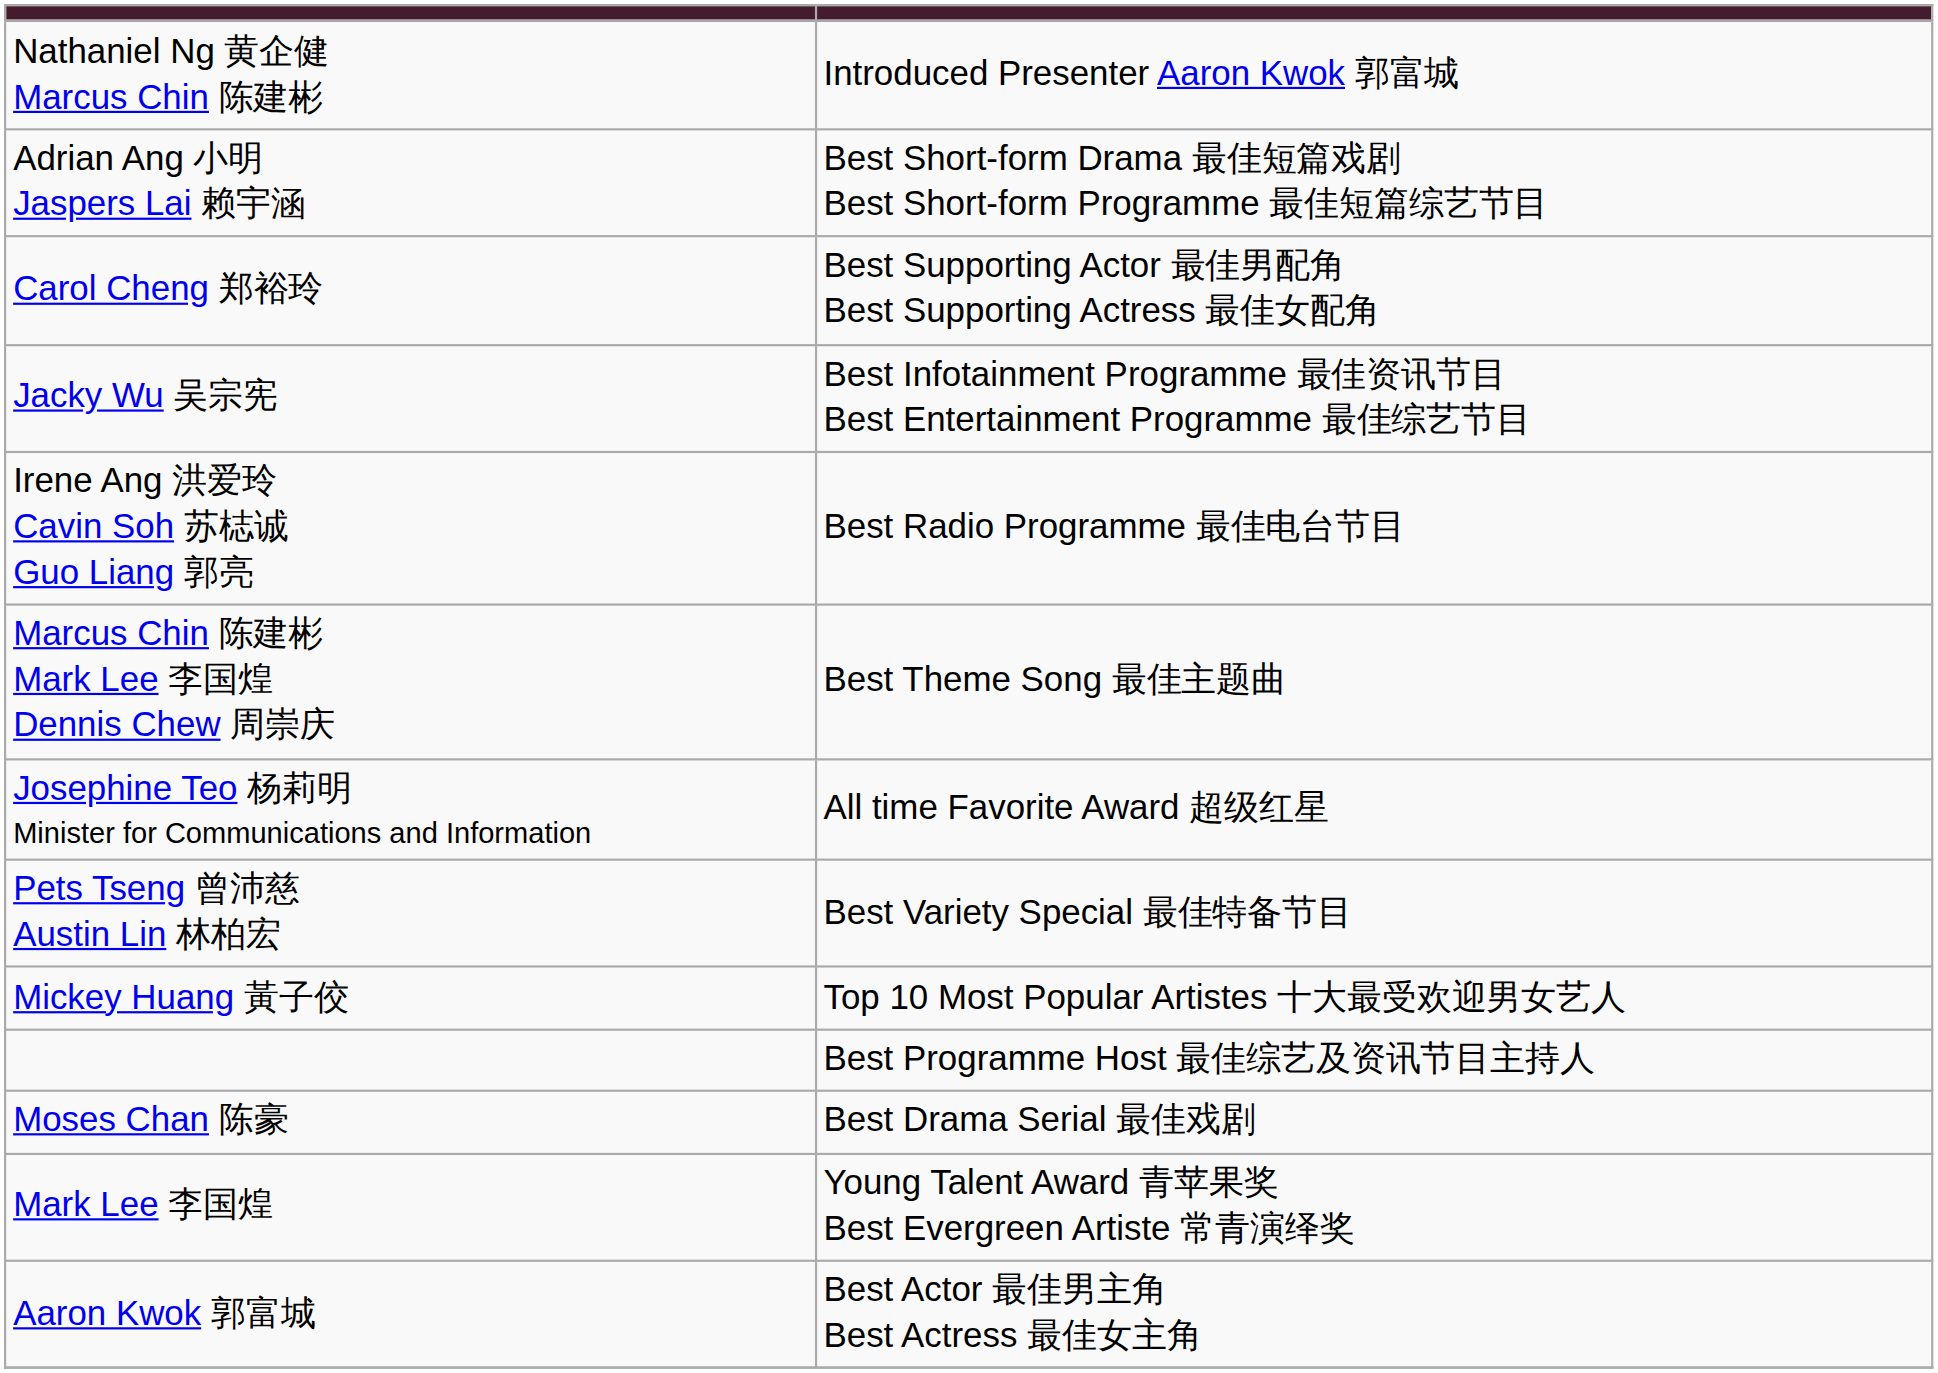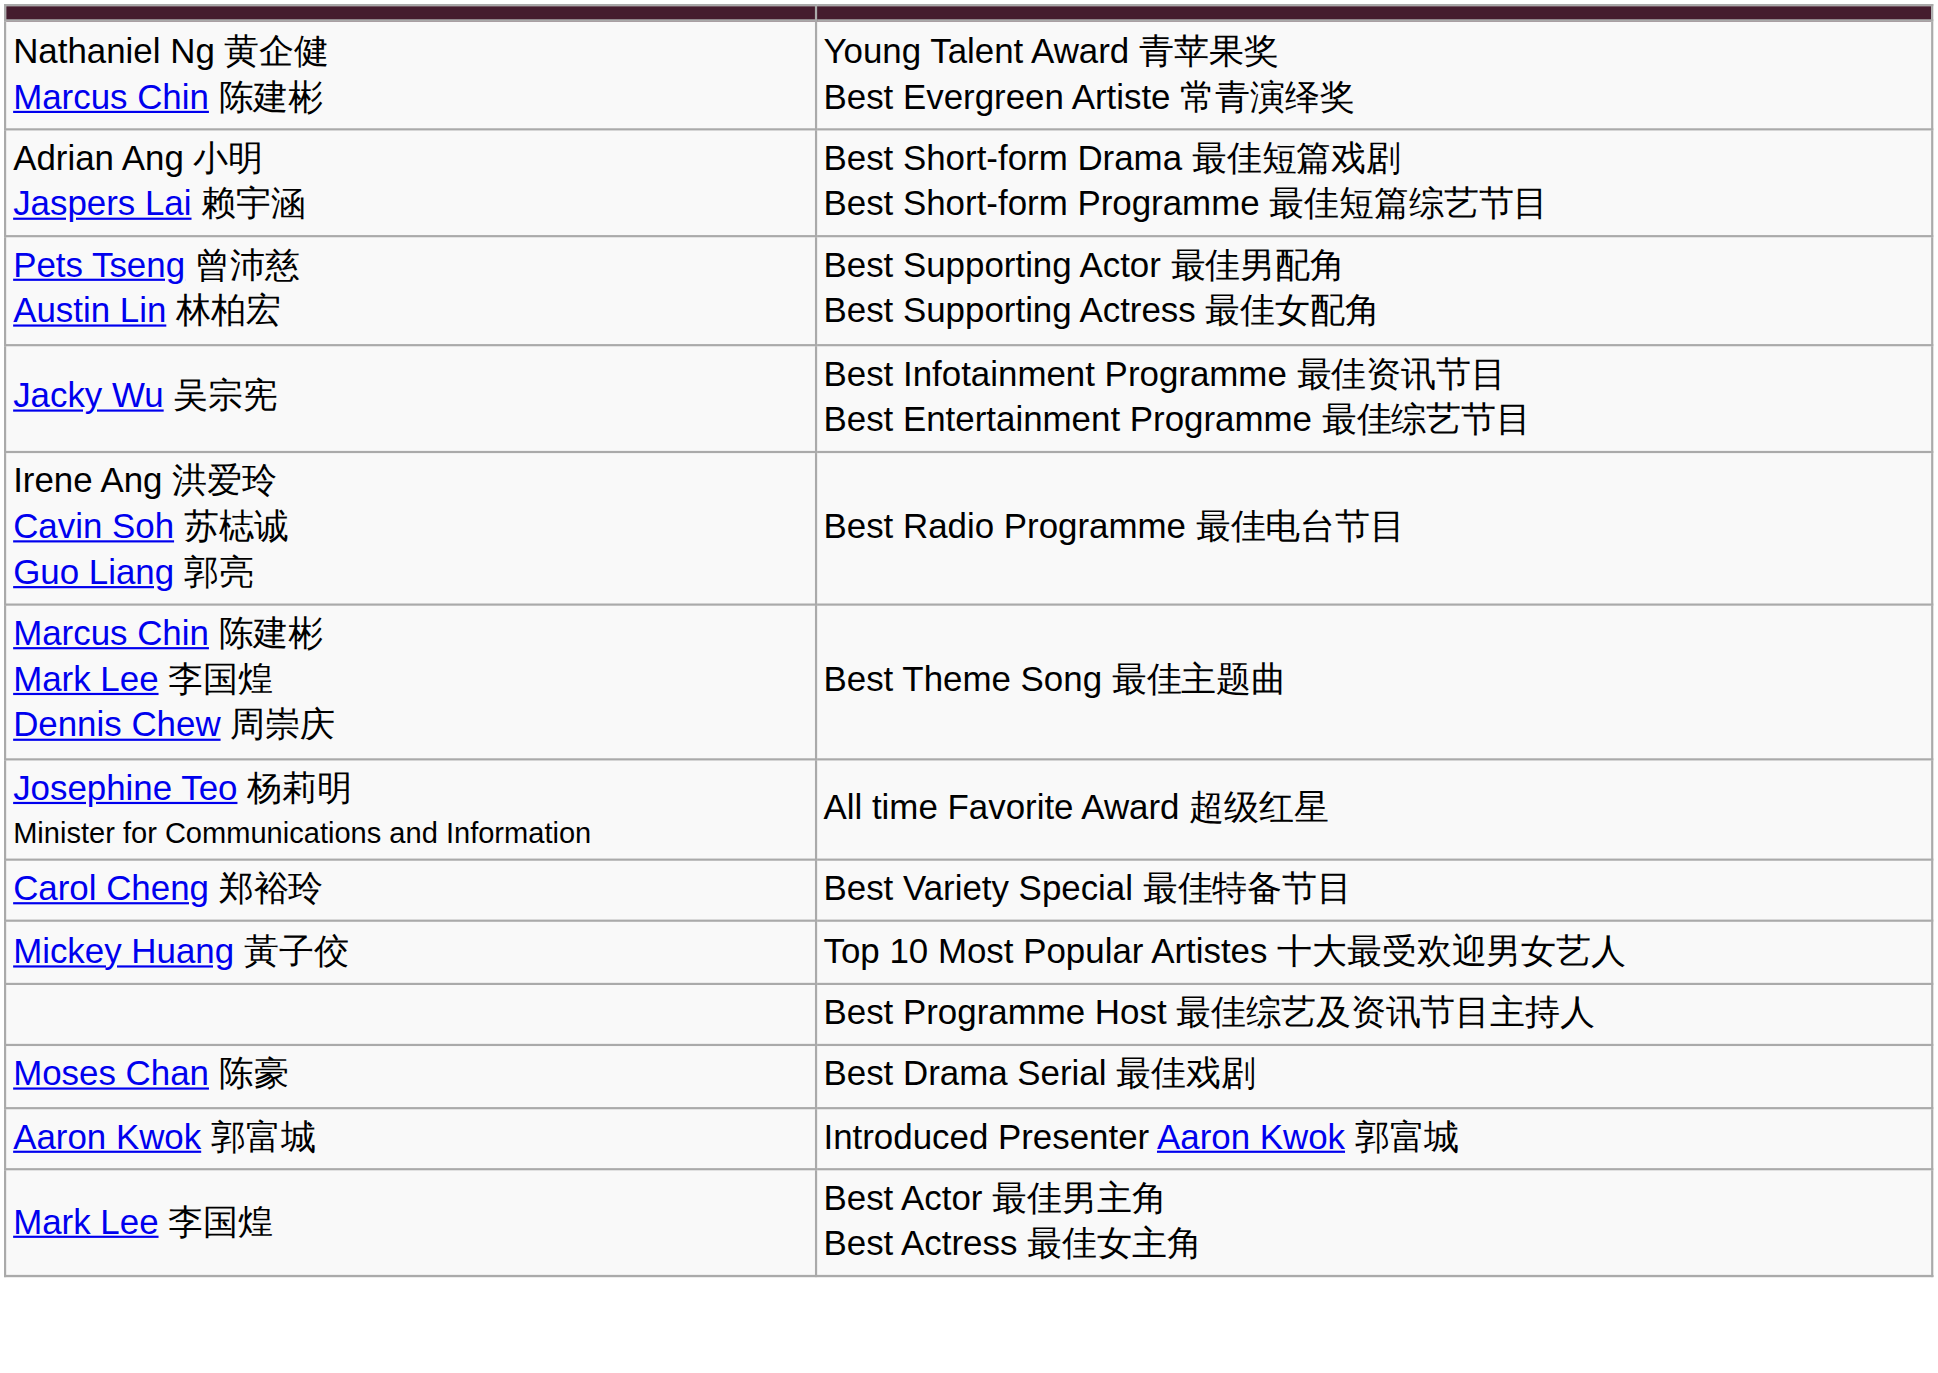(1141, 73) Introduced Presenter Aaron Kwok 郭富城 -> (1089, 73) Young Talent Award 青苹果奖 Best Evergreen Artiste 常青演绎奖
(168, 288) Carol Cheng 郑裕玲 -> (156, 288) Pets Tseng 曾沛慈 Austin Lin 林柏宏
(156, 911) Pets Tseng 曾沛慈 Austin Lin 林柏宏 -> (168, 888) Carol Cheng 郑裕玲
(143, 1204) Mark Lee 李国煌 -> (164, 1136) Aaron Kwok 郭富城
(1089, 1204) Young Talent Award 青苹果奖 Best Evergreen Artiste 常青演绎奖 -> (1141, 1136) Introduced Presenter Aaron Kwok 郭富城
(164, 1312) Aaron Kwok 郭富城 -> (143, 1221) Mark Lee 李国煌
